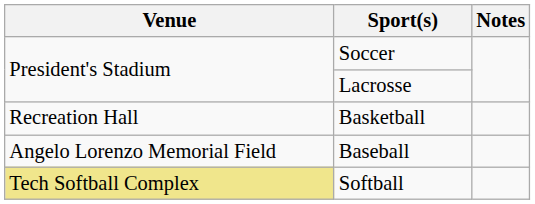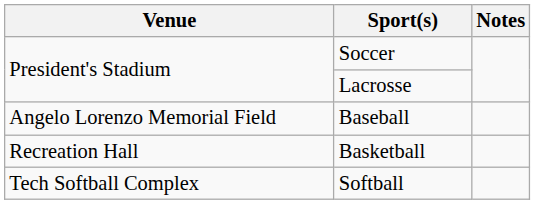rows swapped: (374, 150) <-> (382, 118)
(104, 183) khaki background -> (104, 183) no background
